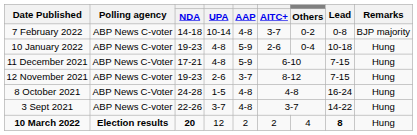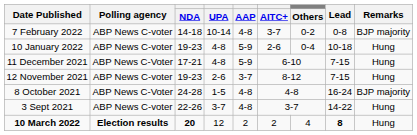(383, 92) Hung -> (383, 92) BJP majority
